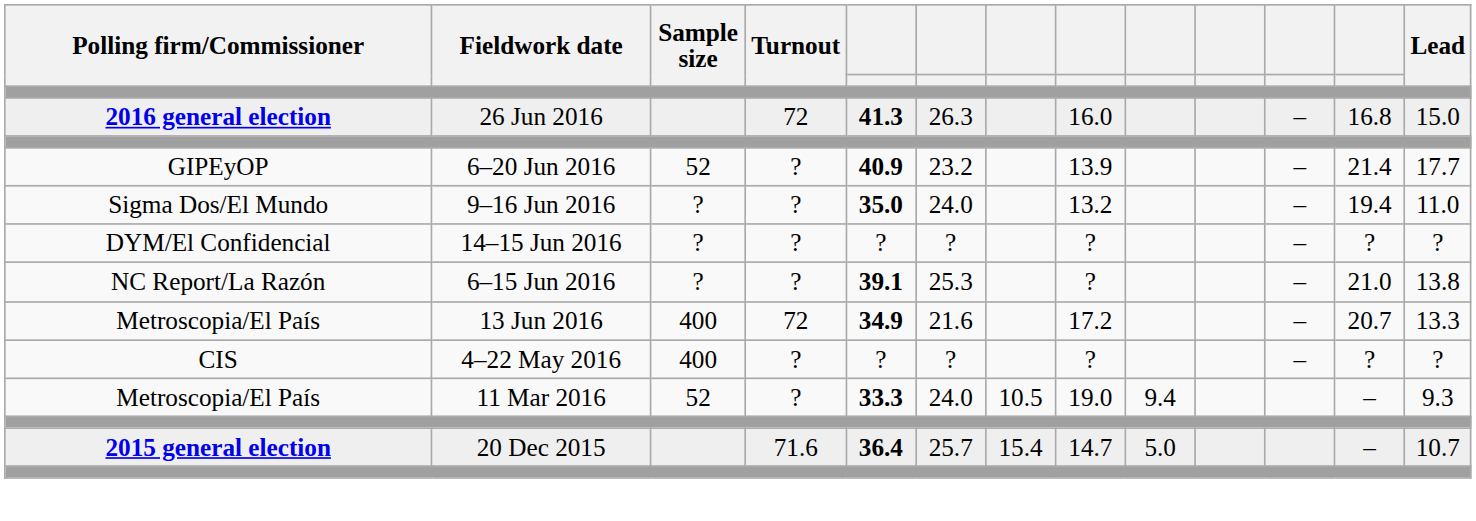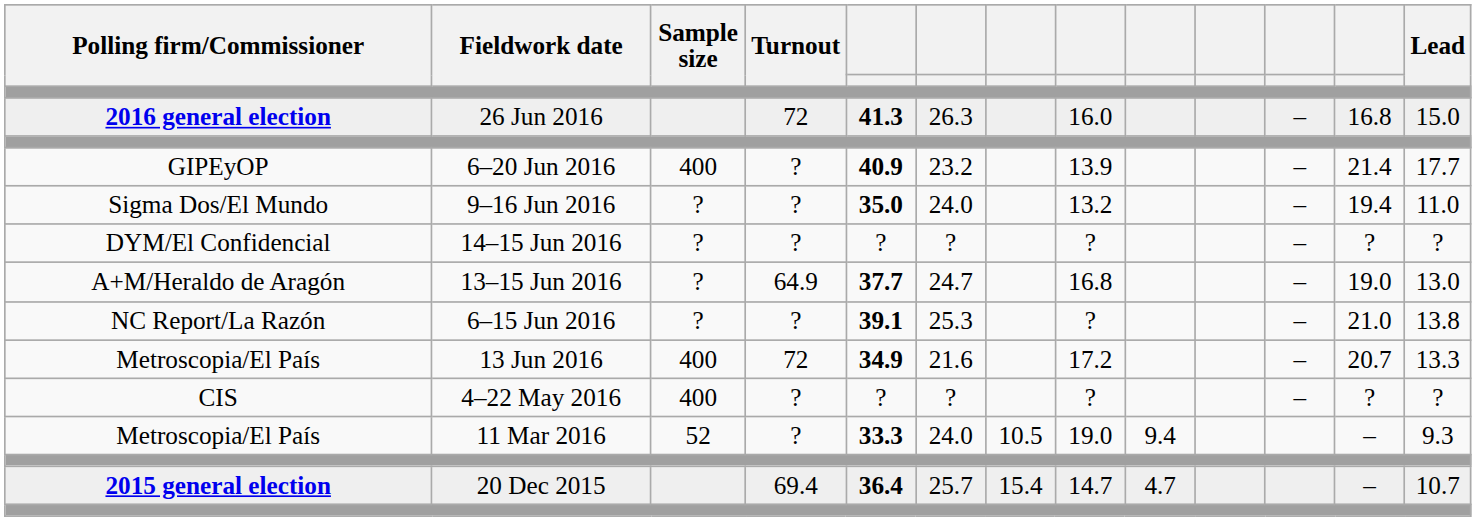(698, 167) 52 -> (698, 167) 400
+ row: (218, 281)
(796, 446) 71.6 -> (796, 484) 69.4
(1160, 446) 5.0 -> (1160, 484) 4.7
